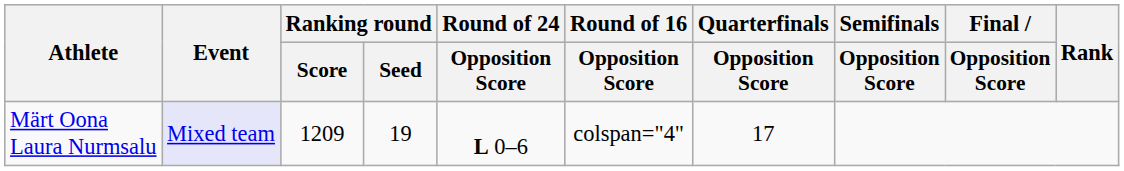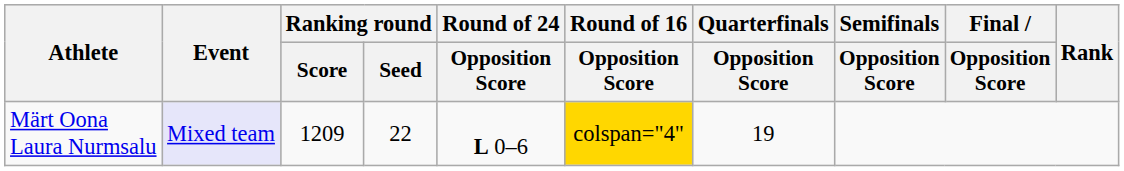(400, 133) 19 -> (400, 133) 22
(629, 133) no background -> (629, 133) gold background
(763, 133) 17 -> (763, 133) 19
